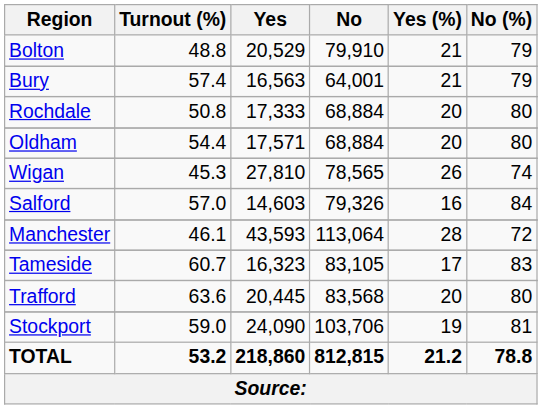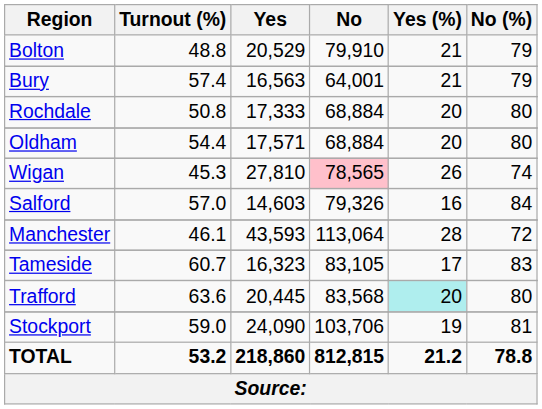(355, 173) no background -> (355, 173) pink background
(451, 296) no background -> (451, 296) paleturquoise background
